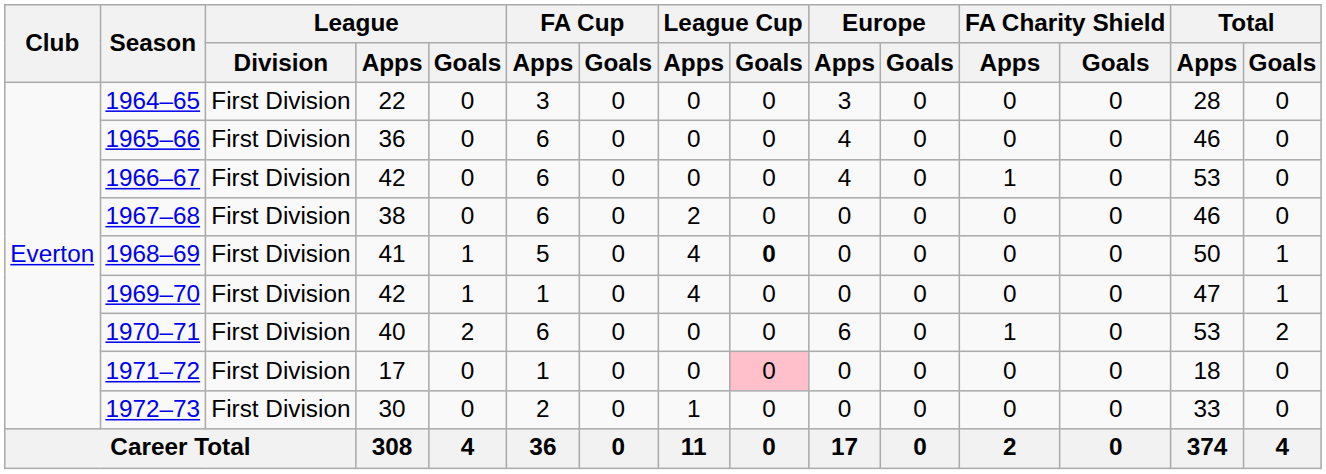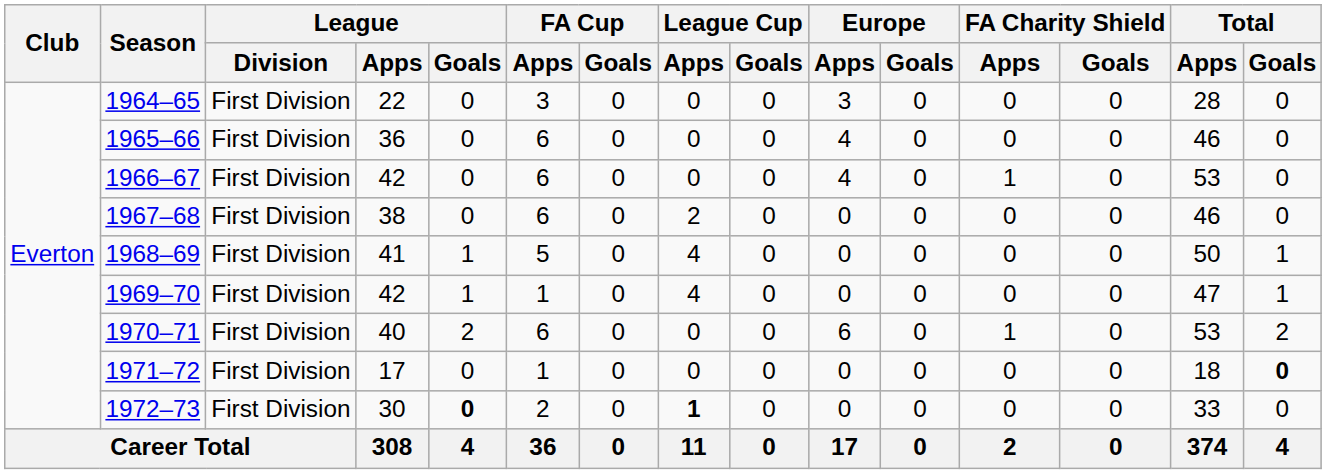(769, 255) bold -> (769, 255) normal
(769, 370) pink background -> (769, 370) no background
(1282, 370) normal -> (1282, 370) bold
(467, 409) normal -> (467, 409) bold
(694, 409) normal -> (694, 409) bold
